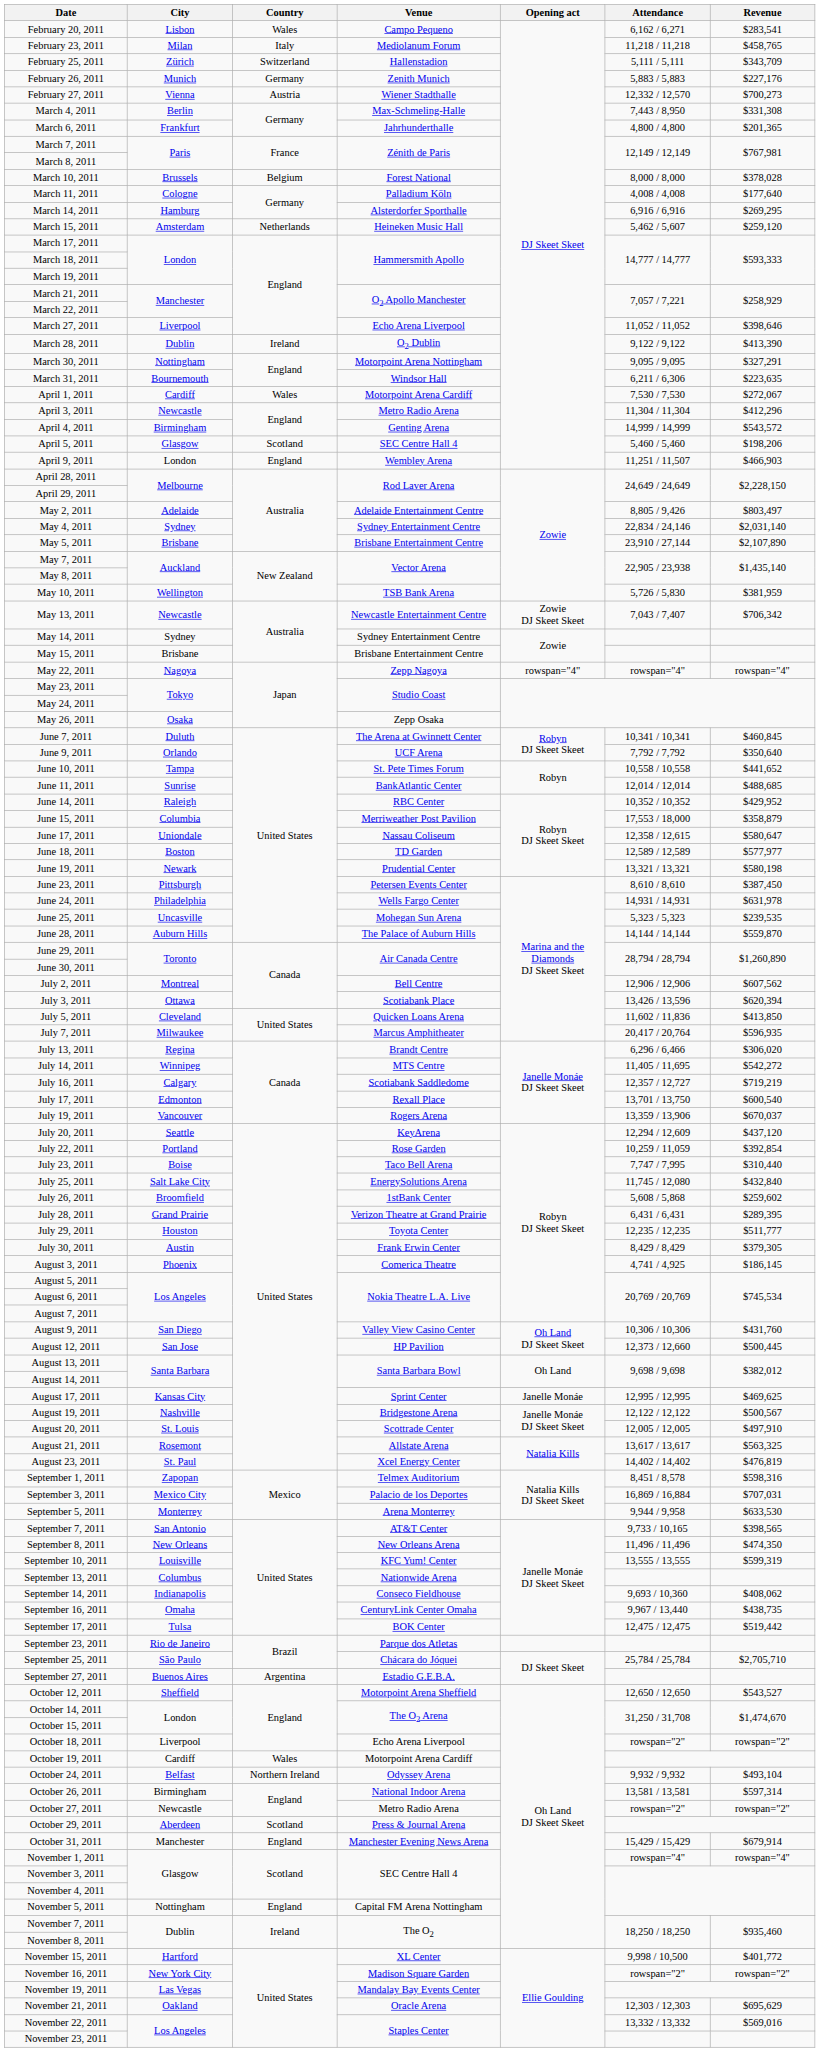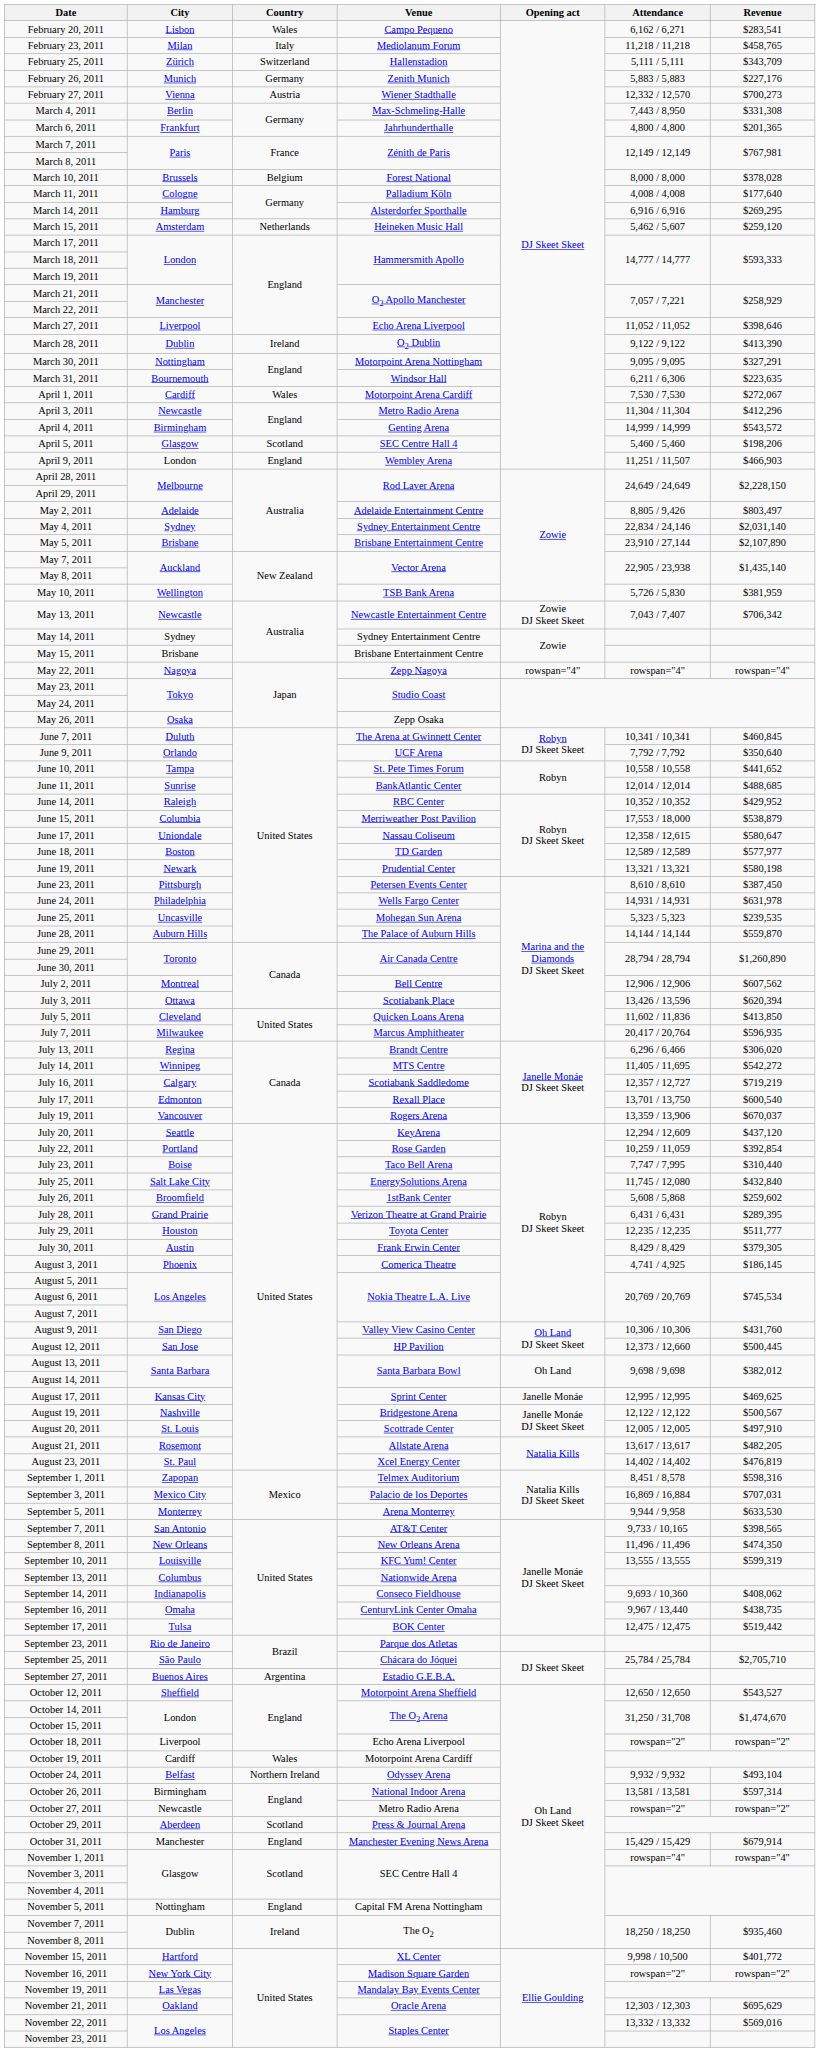(762, 818) $358,879 -> (762, 818) $538,879
(762, 1445) $563,325 -> (762, 1445) $482,205
